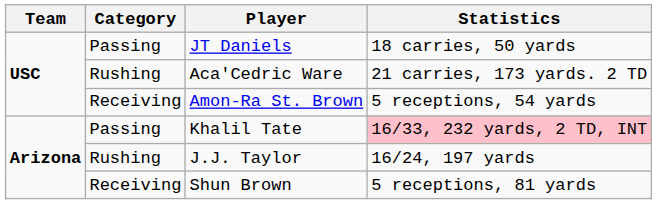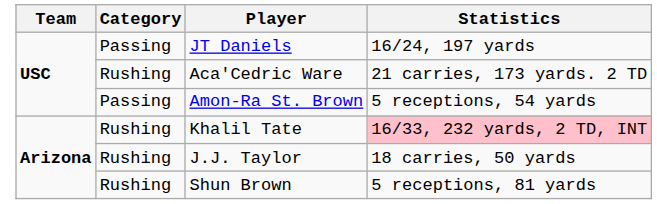(474, 46) 18 carries, 50 yards -> (453, 46) 16/24, 197 yards
(135, 102) Receiving -> (135, 102) Passing
(125, 130) Passing -> (135, 130) Rushing
(453, 157) 16/24, 197 yards -> (474, 157) 18 carries, 50 yards
(135, 185) Receiving -> (135, 185) Rushing
